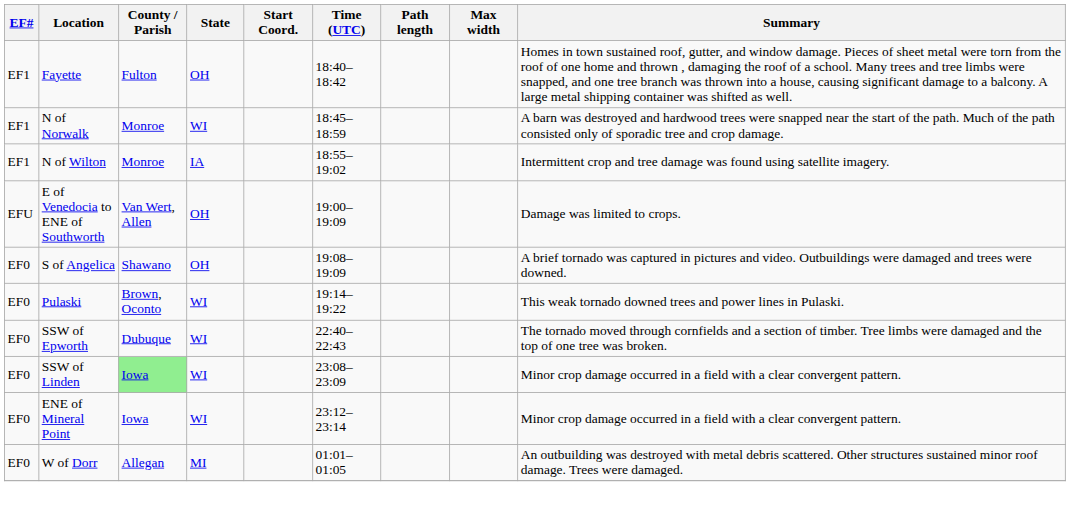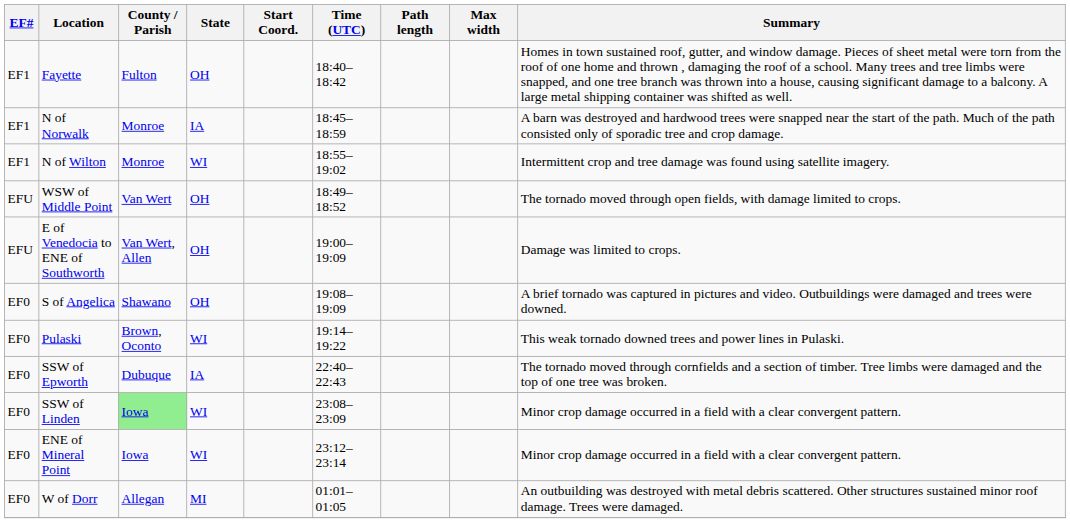(199, 125) WI -> (197, 125) IA
(197, 162) IA -> (199, 162) WI
+ row: (77, 198)
(199, 338) WI -> (197, 374) IA
